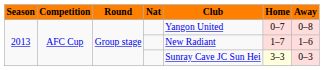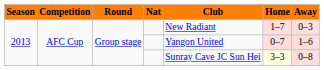(194, 27) Yangon United -> (190, 27) New Radiant
(277, 27) 0–7 -> (277, 27) 1–7
(305, 27) 0–8 -> (305, 27) 0–3
(190, 42) New Radiant -> (194, 42) Yangon United
(277, 42) 1–7 -> (277, 42) 0–7
(305, 57) 0–3 -> (305, 57) 0–8
